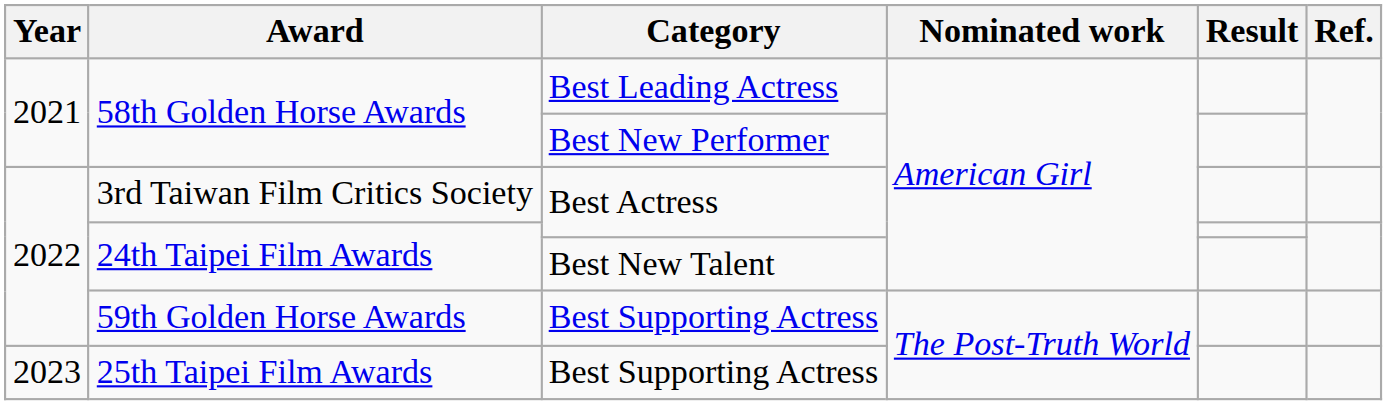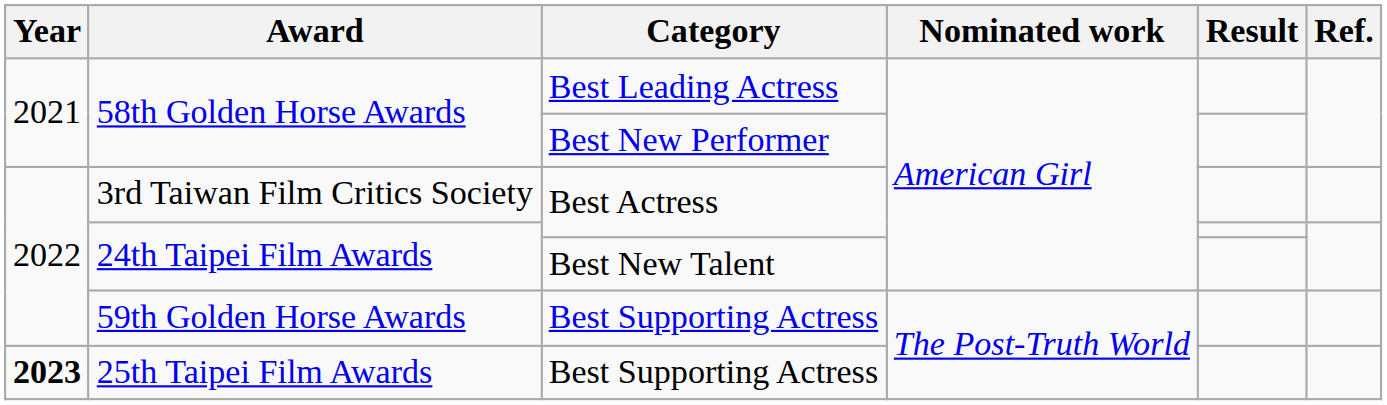(47, 371) normal -> (47, 371) bold
